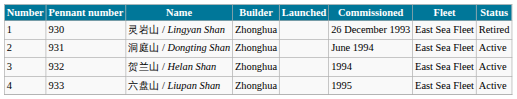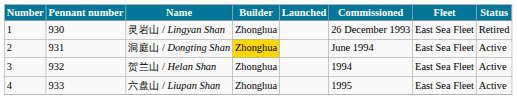(256, 48) no background -> (256, 48) gold background
